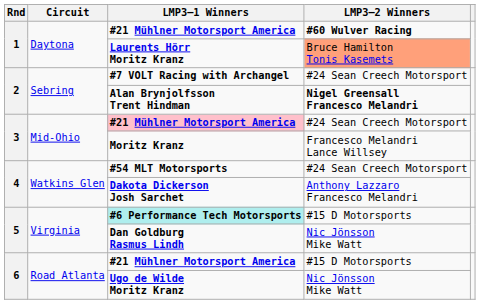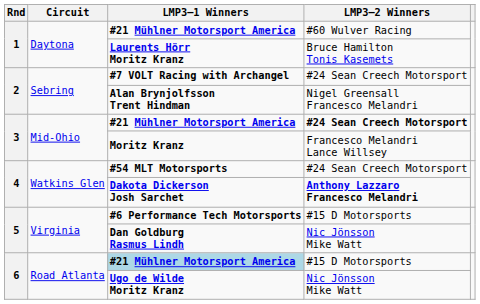(359, 30) bold -> (359, 30) normal
(350, 53) lightsalmon background -> (350, 53) no background
(362, 100) bold -> (362, 100) normal
(203, 123) pink background -> (203, 123) no background
(387, 123) normal -> (387, 123) bold
(362, 192) normal -> (362, 192) bold
(206, 215) paleturquoise background -> (206, 215) no background
(203, 262) no background -> (203, 262) lightblue background
